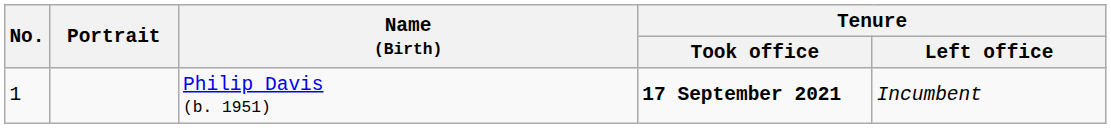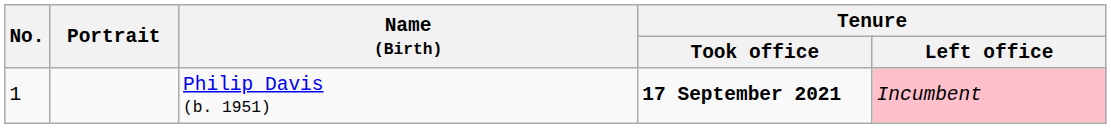(929, 95) no background -> (929, 95) pink background
